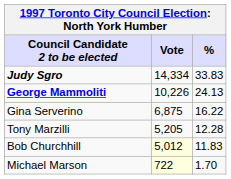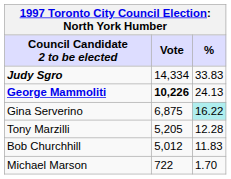(172, 93) normal -> (172, 93) bold
(209, 111) no background -> (209, 111) paleturquoise background
(168, 147) lightyellow background -> (168, 147) no background
(164, 165) lightyellow background -> (164, 165) no background
